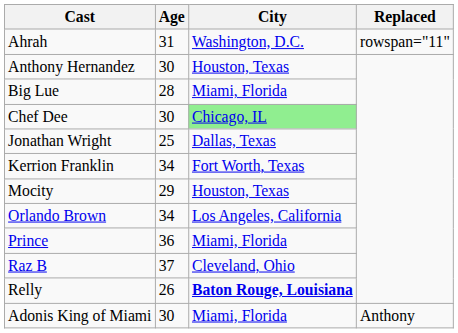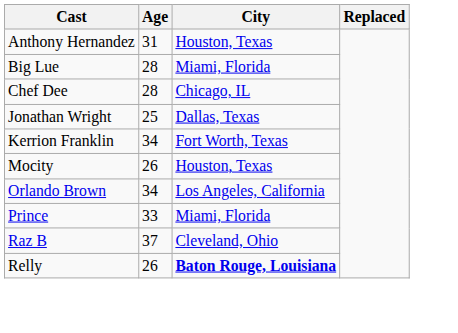- row: (28, 41)
(166, 66) 30 -> (150, 41) 31
(166, 116) 30 -> (150, 91) 28
(229, 116) lightgreen background -> (213, 91) no background
(166, 191) 29 -> (150, 166) 26
(166, 240) 36 -> (150, 215) 33
- row: (80, 315)
